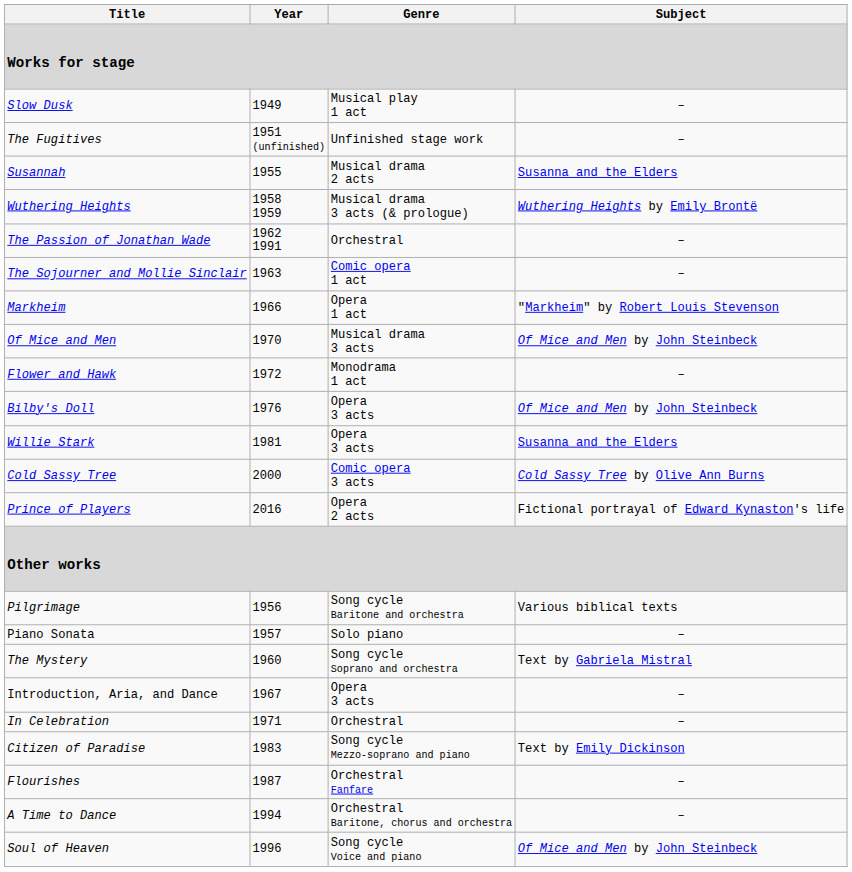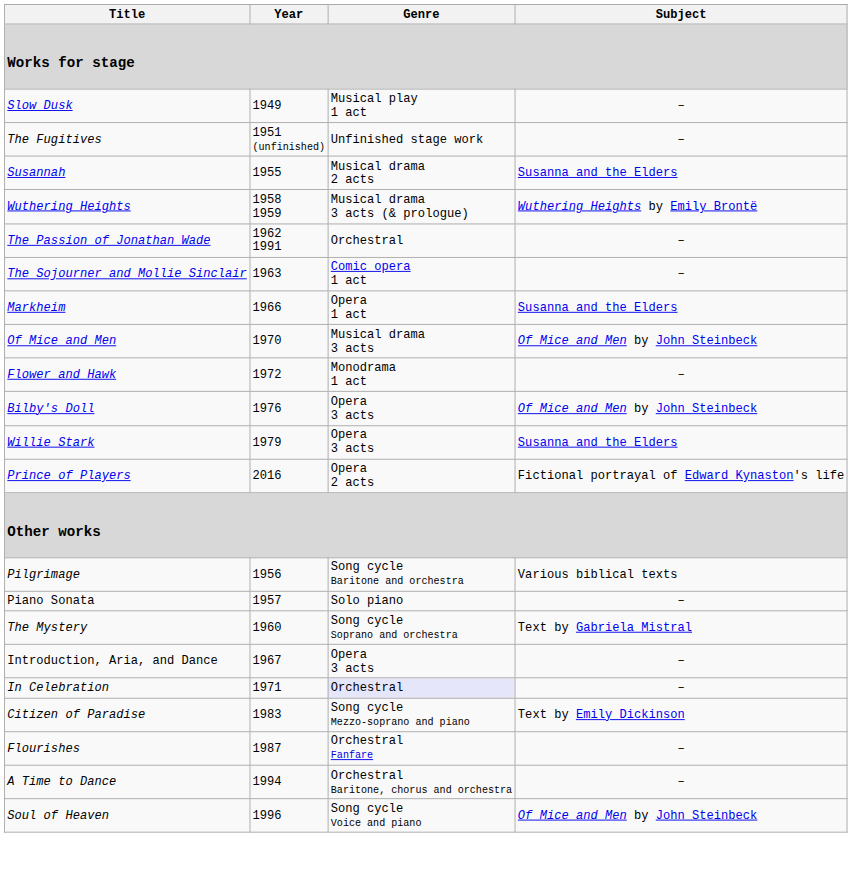(648, 308) "Markheim" by Robert Louis Stevenson -> (598, 308) Susanna and the Elders
(267, 442) 1981 -> (267, 442) 1979
- row: (62, 476)
(367, 722) no background -> (367, 688) lavender background
